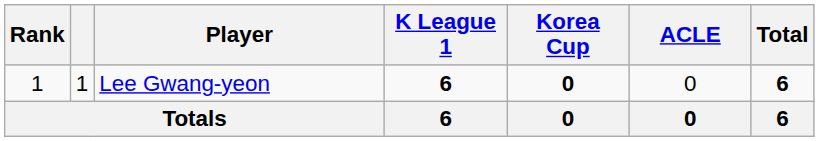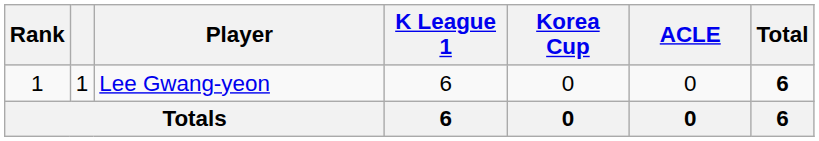(446, 82) bold -> (446, 82) normal
(568, 82) bold -> (568, 82) normal
